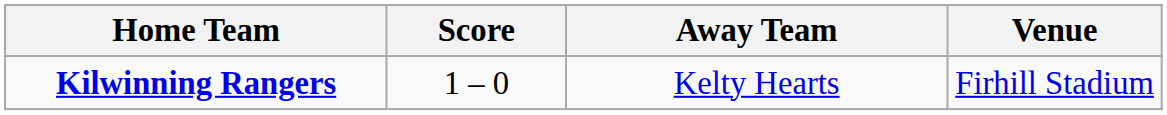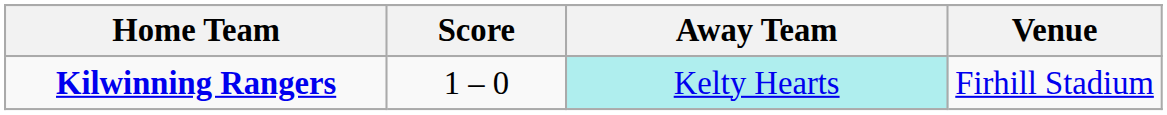(757, 82) no background -> (757, 82) paleturquoise background
